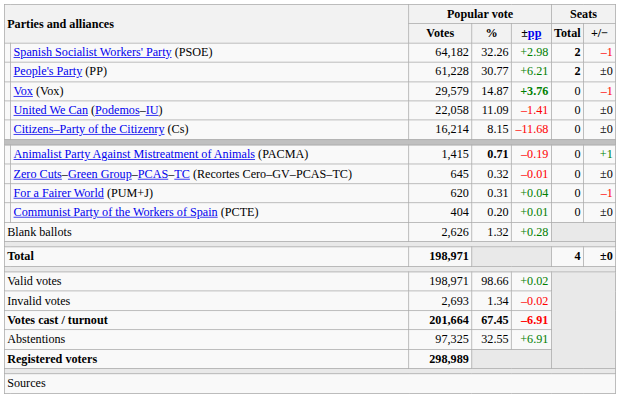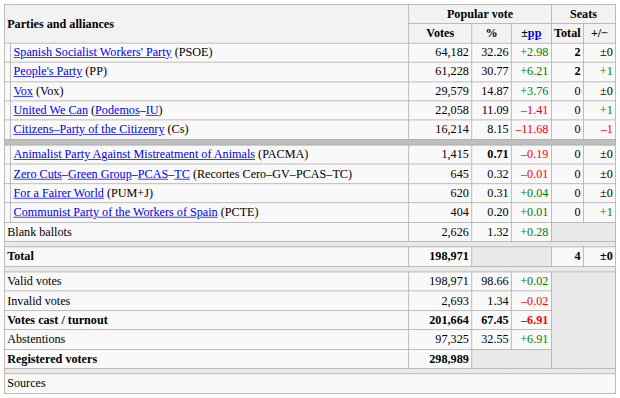(607, 52) –1 -> (606, 52) ±0
(606, 71) ±0 -> (606, 71) +1
(534, 91) bold -> (534, 91) normal
(607, 91) –1 -> (606, 91) ±0
(606, 110) ±0 -> (606, 110) +1
(606, 129) ±0 -> (607, 129) –1
(606, 154) +1 -> (606, 154) ±0
(607, 193) –1 -> (606, 193) ±0
(606, 212) ±0 -> (606, 212) +1
